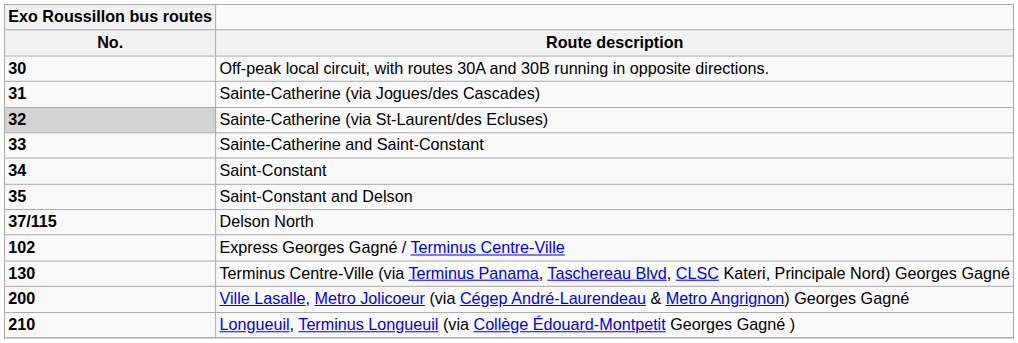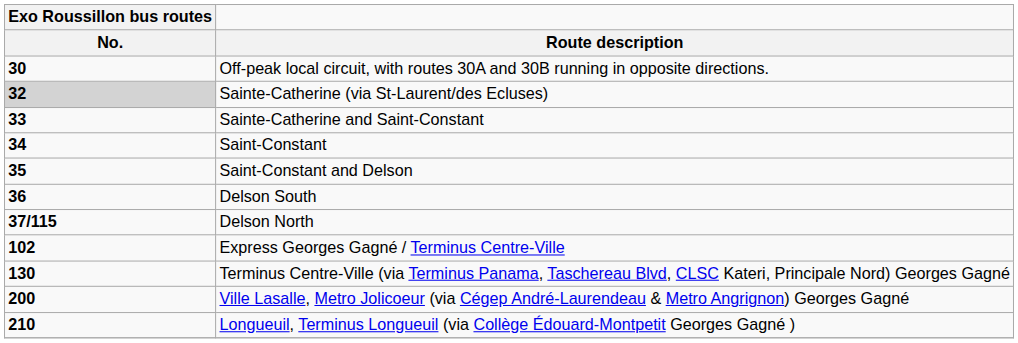- row: (380, 94)
+ row: (268, 196)
